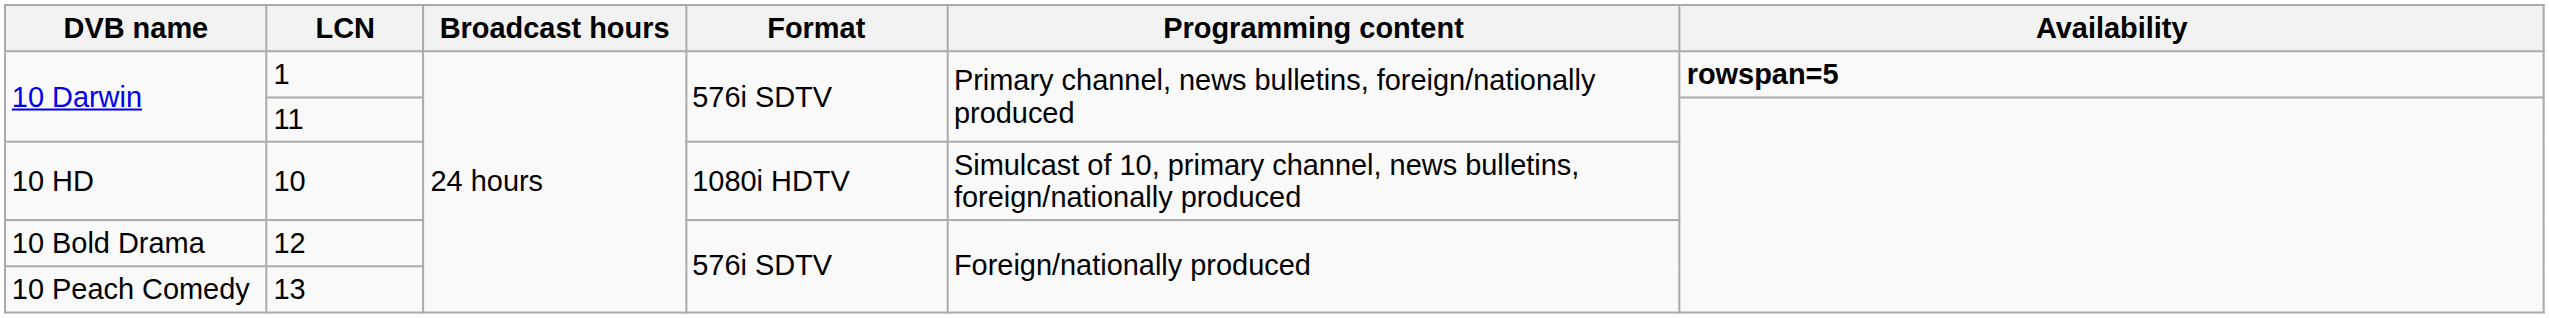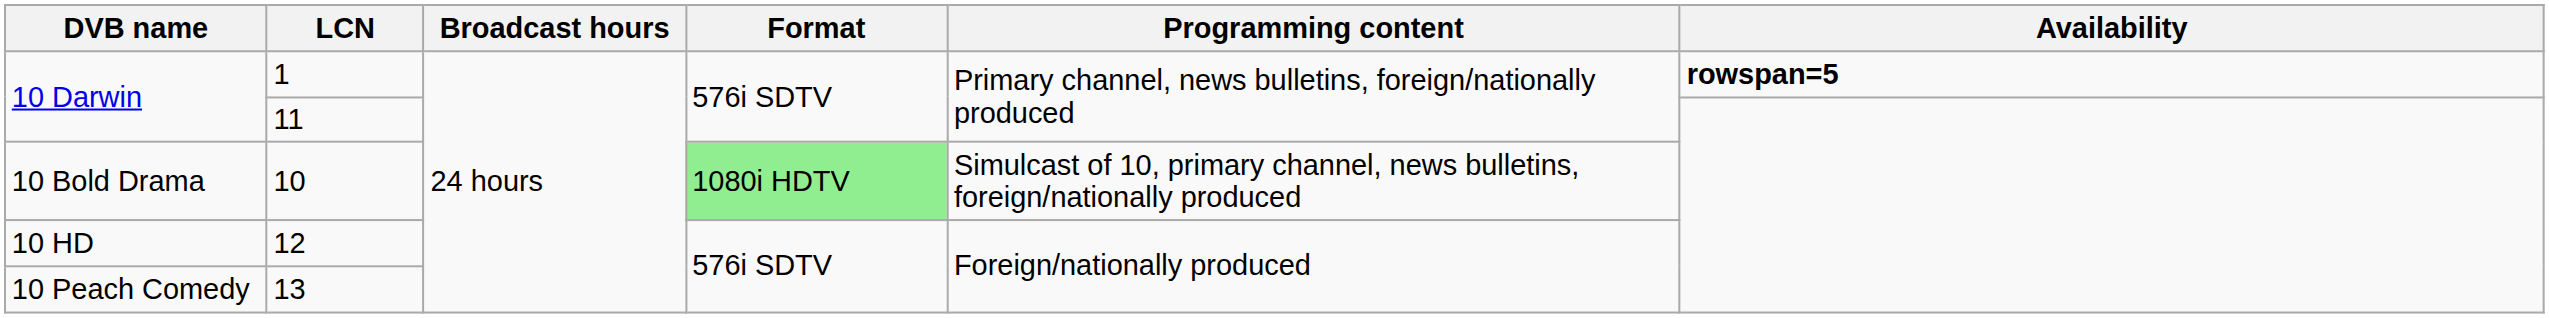(53, 182) 10 HD -> (108, 182) 10 Bold Drama
(771, 182) no background -> (771, 182) lightgreen background
(108, 243) 10 Bold Drama -> (53, 243) 10 HD
